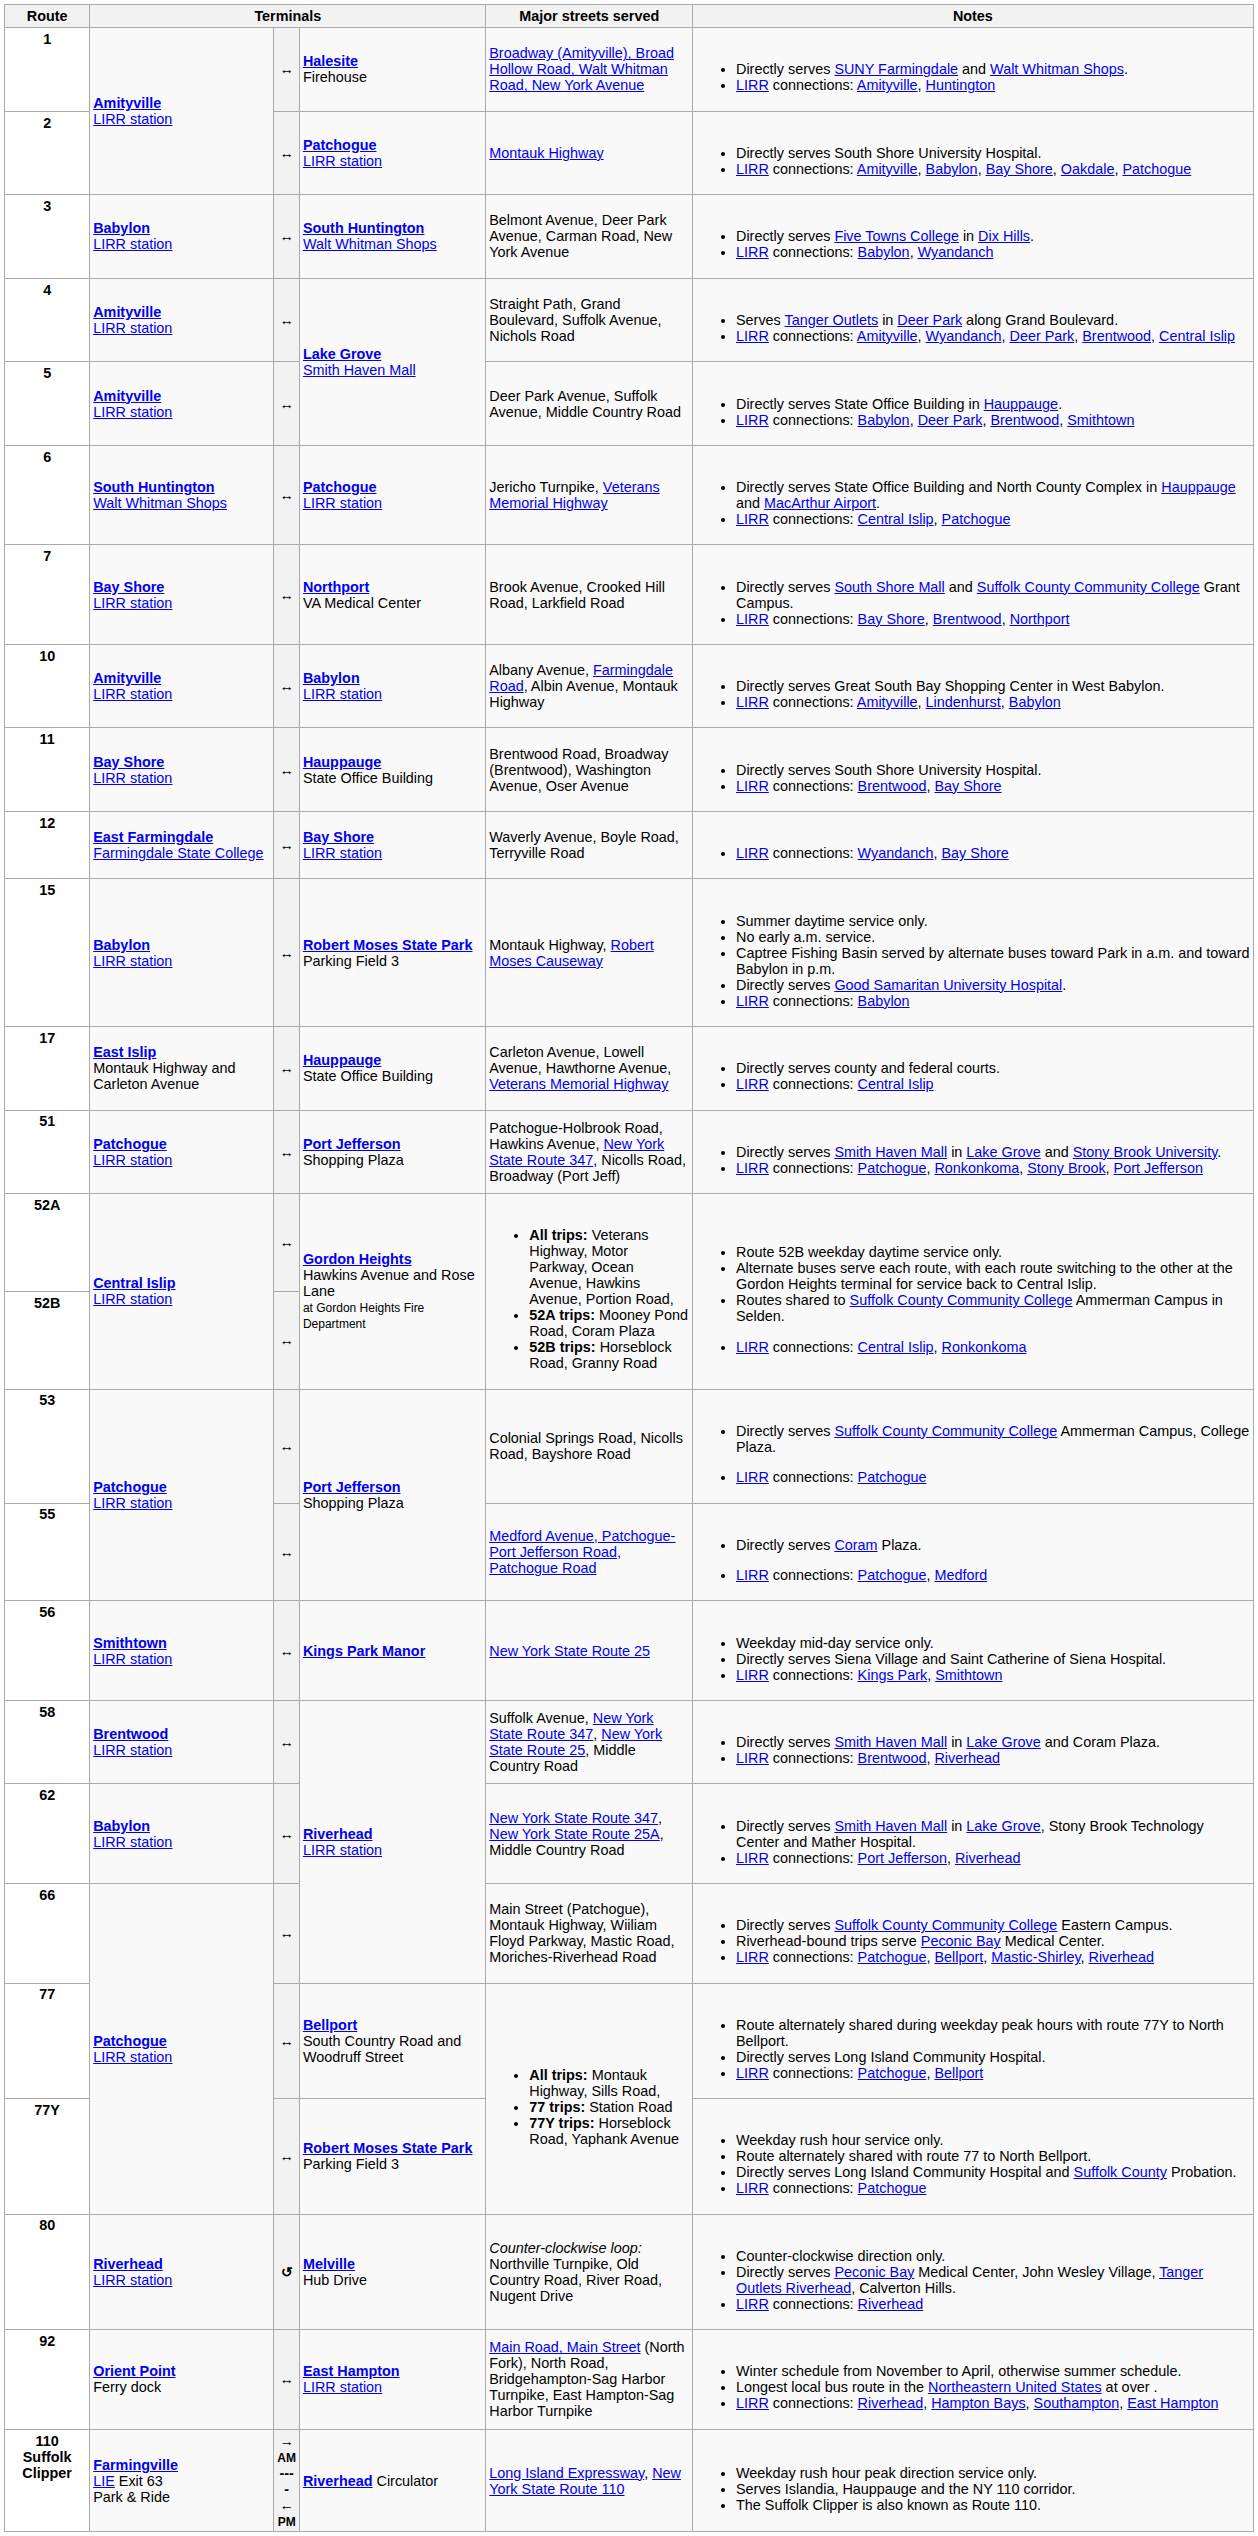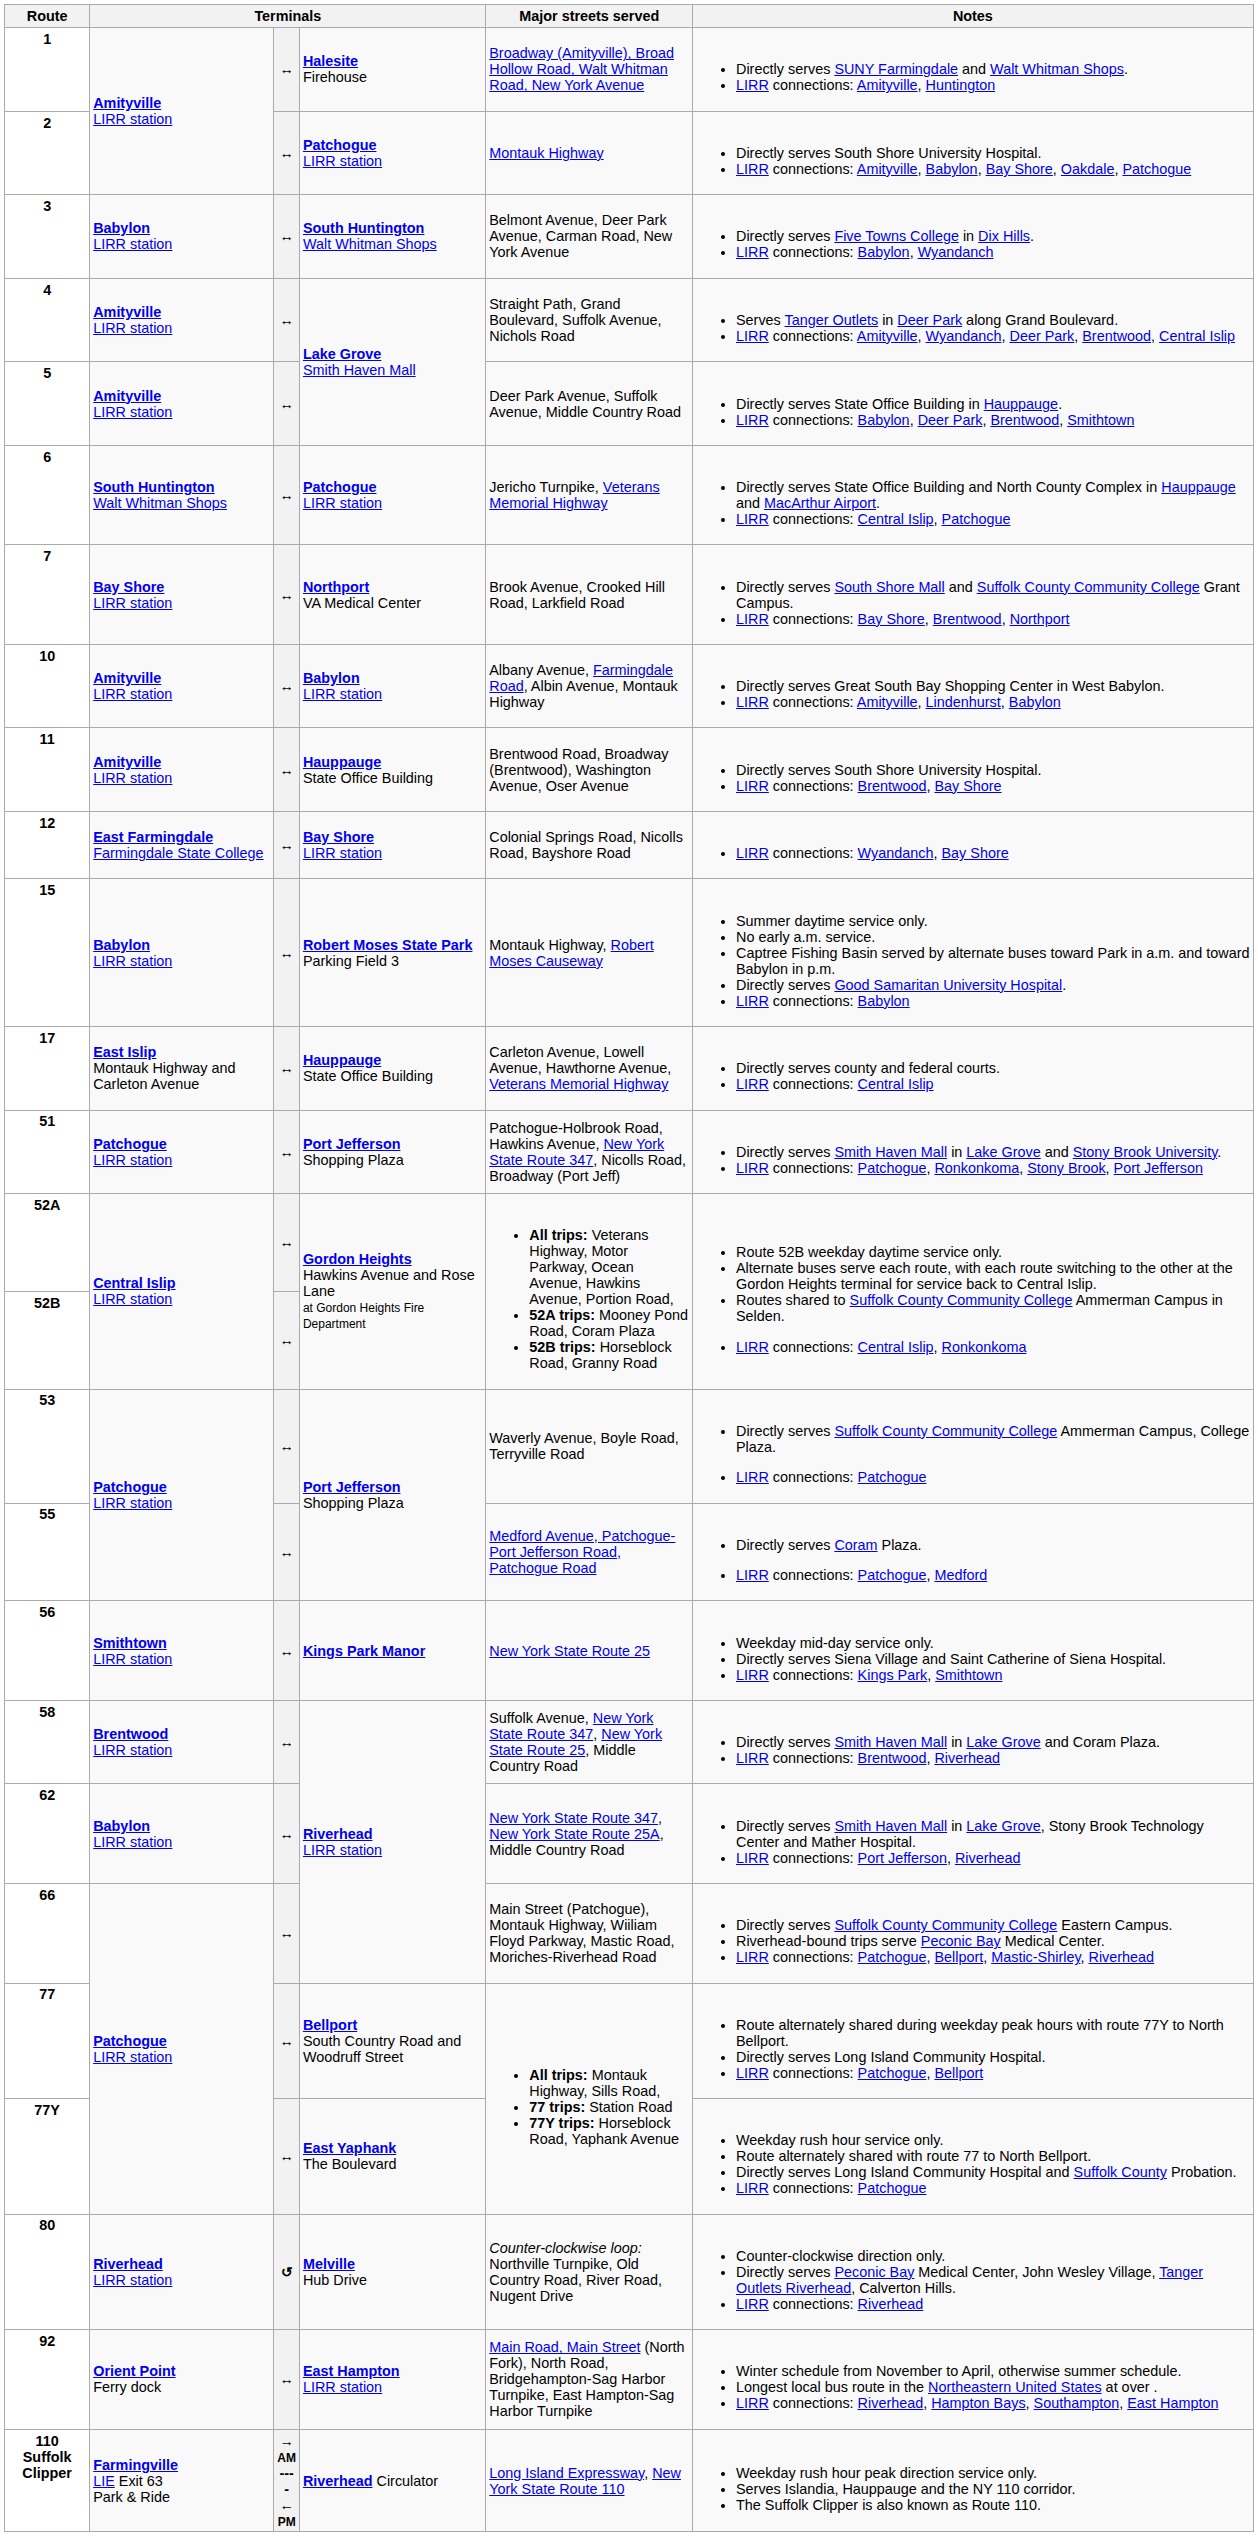(133, 770) Bay Shore LIRR station -> (133, 770) Amityville LIRR station
(584, 845) Waverly Avenue, Boyle Road, Terryville Road -> (586, 845) Colonial Springs Road, Nicolls Road, Bayshore Road
(586, 1446) Colonial Springs Road, Nicolls Road, Bayshore Road -> (584, 1446) Waverly Avenue, Boyle Road, Terryville Road
(388, 2156) Robert Moses State Park Parking Field 3 -> (350, 2156) East Yaphank The Boulevard
